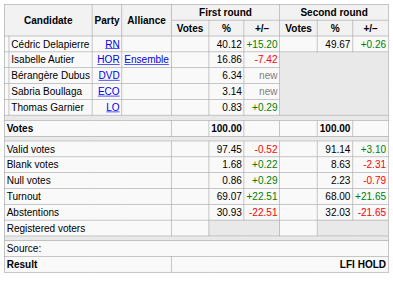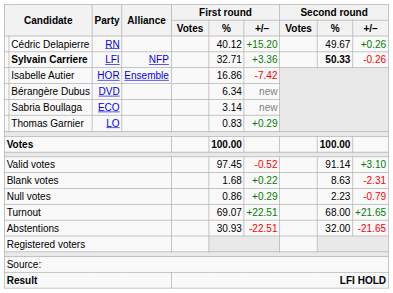+ row: (49, 60)
(338, 212) 32.03 -> (338, 228) 32.00
